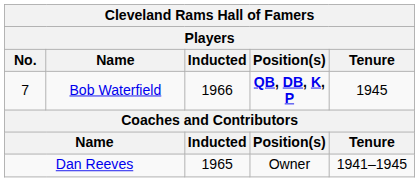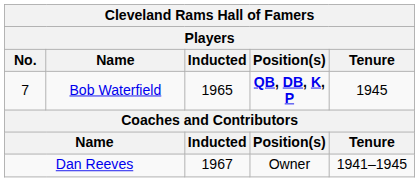(217, 90) 1966 -> (217, 90) 1965
(217, 165) 1965 -> (217, 165) 1967
